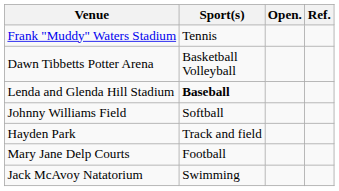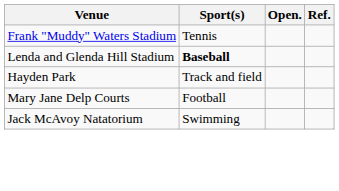- row: (81, 63)
- row: (67, 112)
